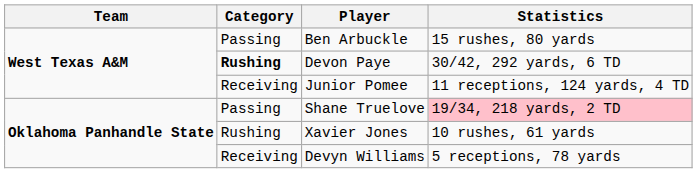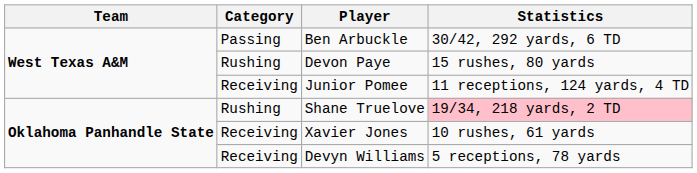(513, 40) 15 rushes, 80 yards -> (526, 40) 30/42, 292 yards, 6 TD
(251, 63) bold -> (251, 63) normal
(526, 63) 30/42, 292 yards, 6 TD -> (513, 63) 15 rushes, 80 yards
(251, 110) Passing -> (251, 110) Rushing
(251, 133) Rushing -> (259, 133) Receiving
